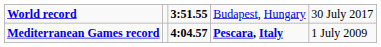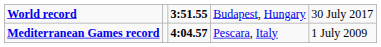(248, 33) bold -> (245, 33) normal
